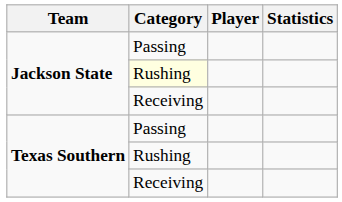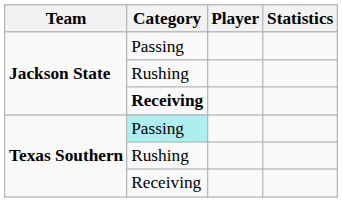(162, 73) lightyellow background -> (160, 73) no background
(168, 100) normal -> (167, 100) bold
(160, 128) no background -> (158, 128) paleturquoise background
